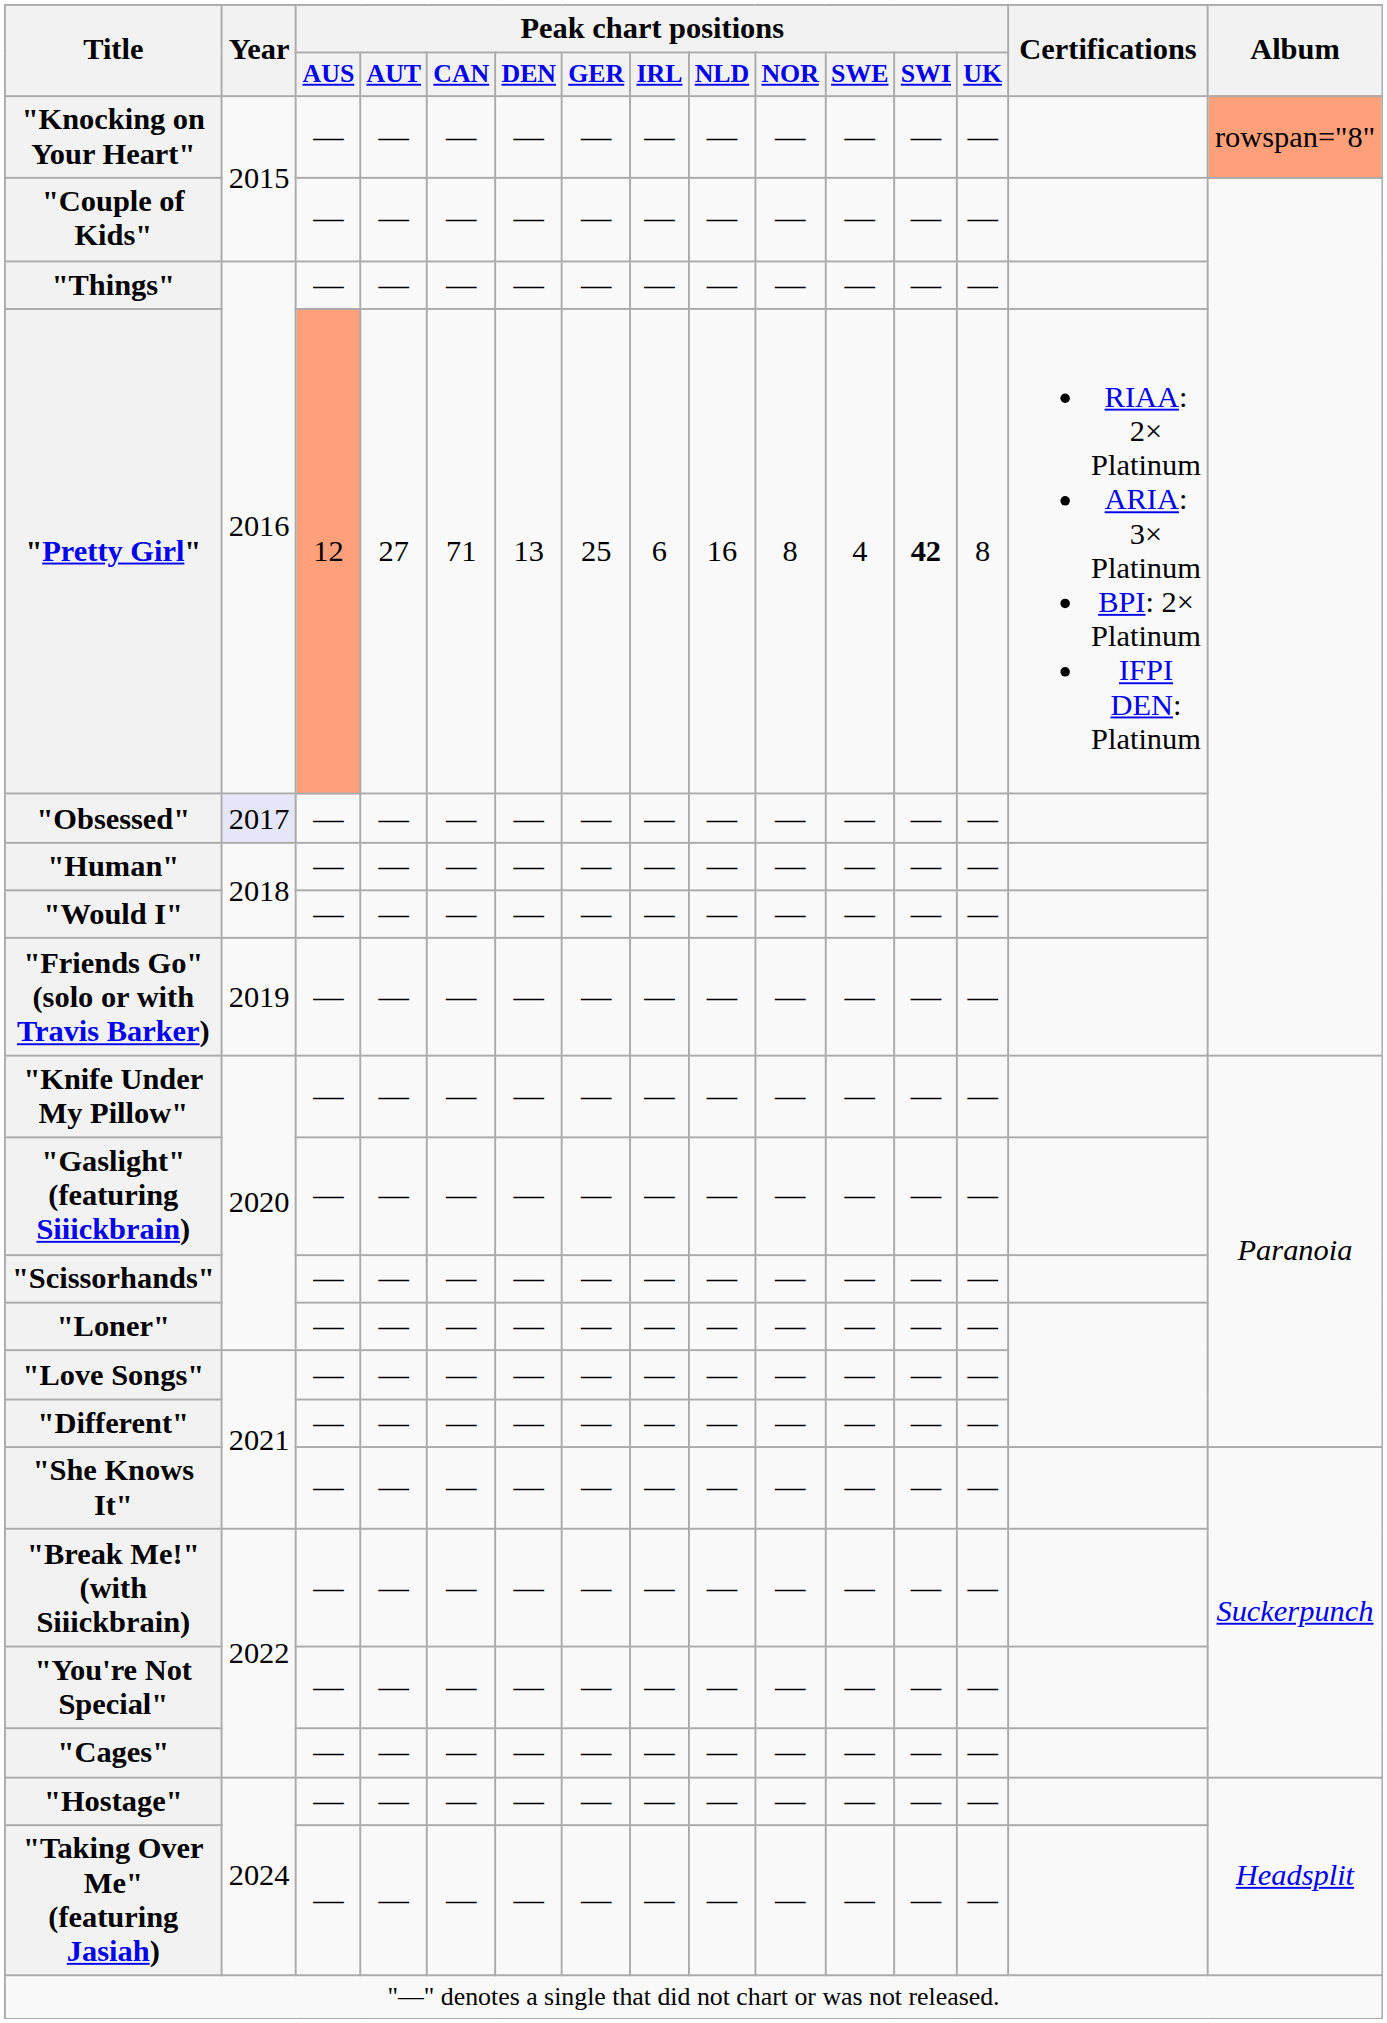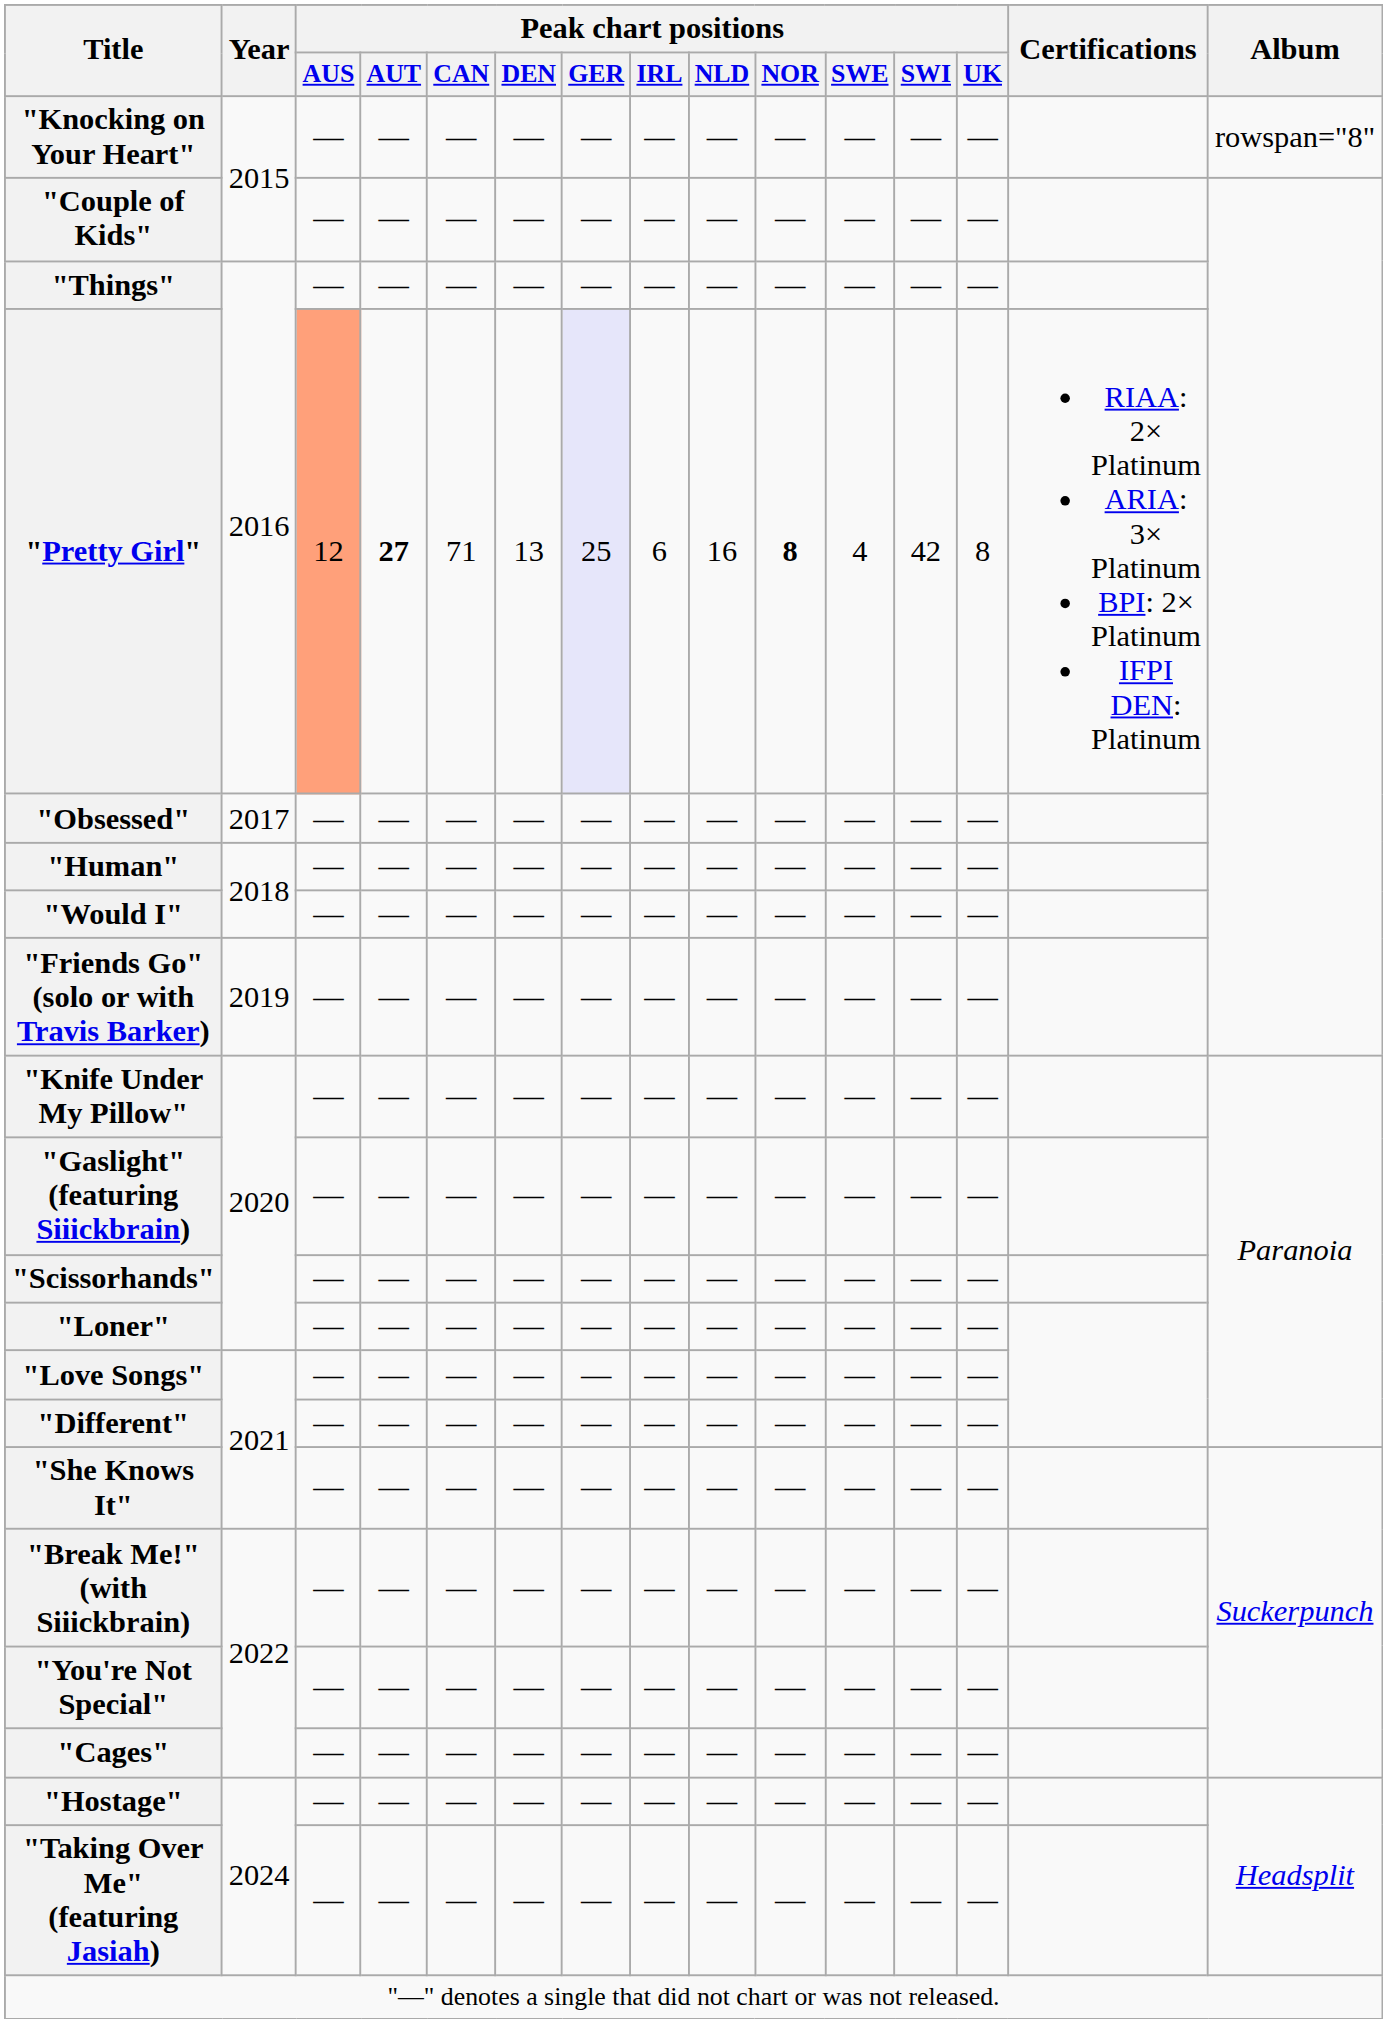(1295, 136) lightsalmon background -> (1295, 136) no background
(394, 550) normal -> (394, 550) bold
(596, 550) no background -> (596, 550) lavender background
(790, 550) normal -> (790, 550) bold
(926, 550) bold -> (926, 550) normal
(259, 817) lavender background -> (259, 817) no background
